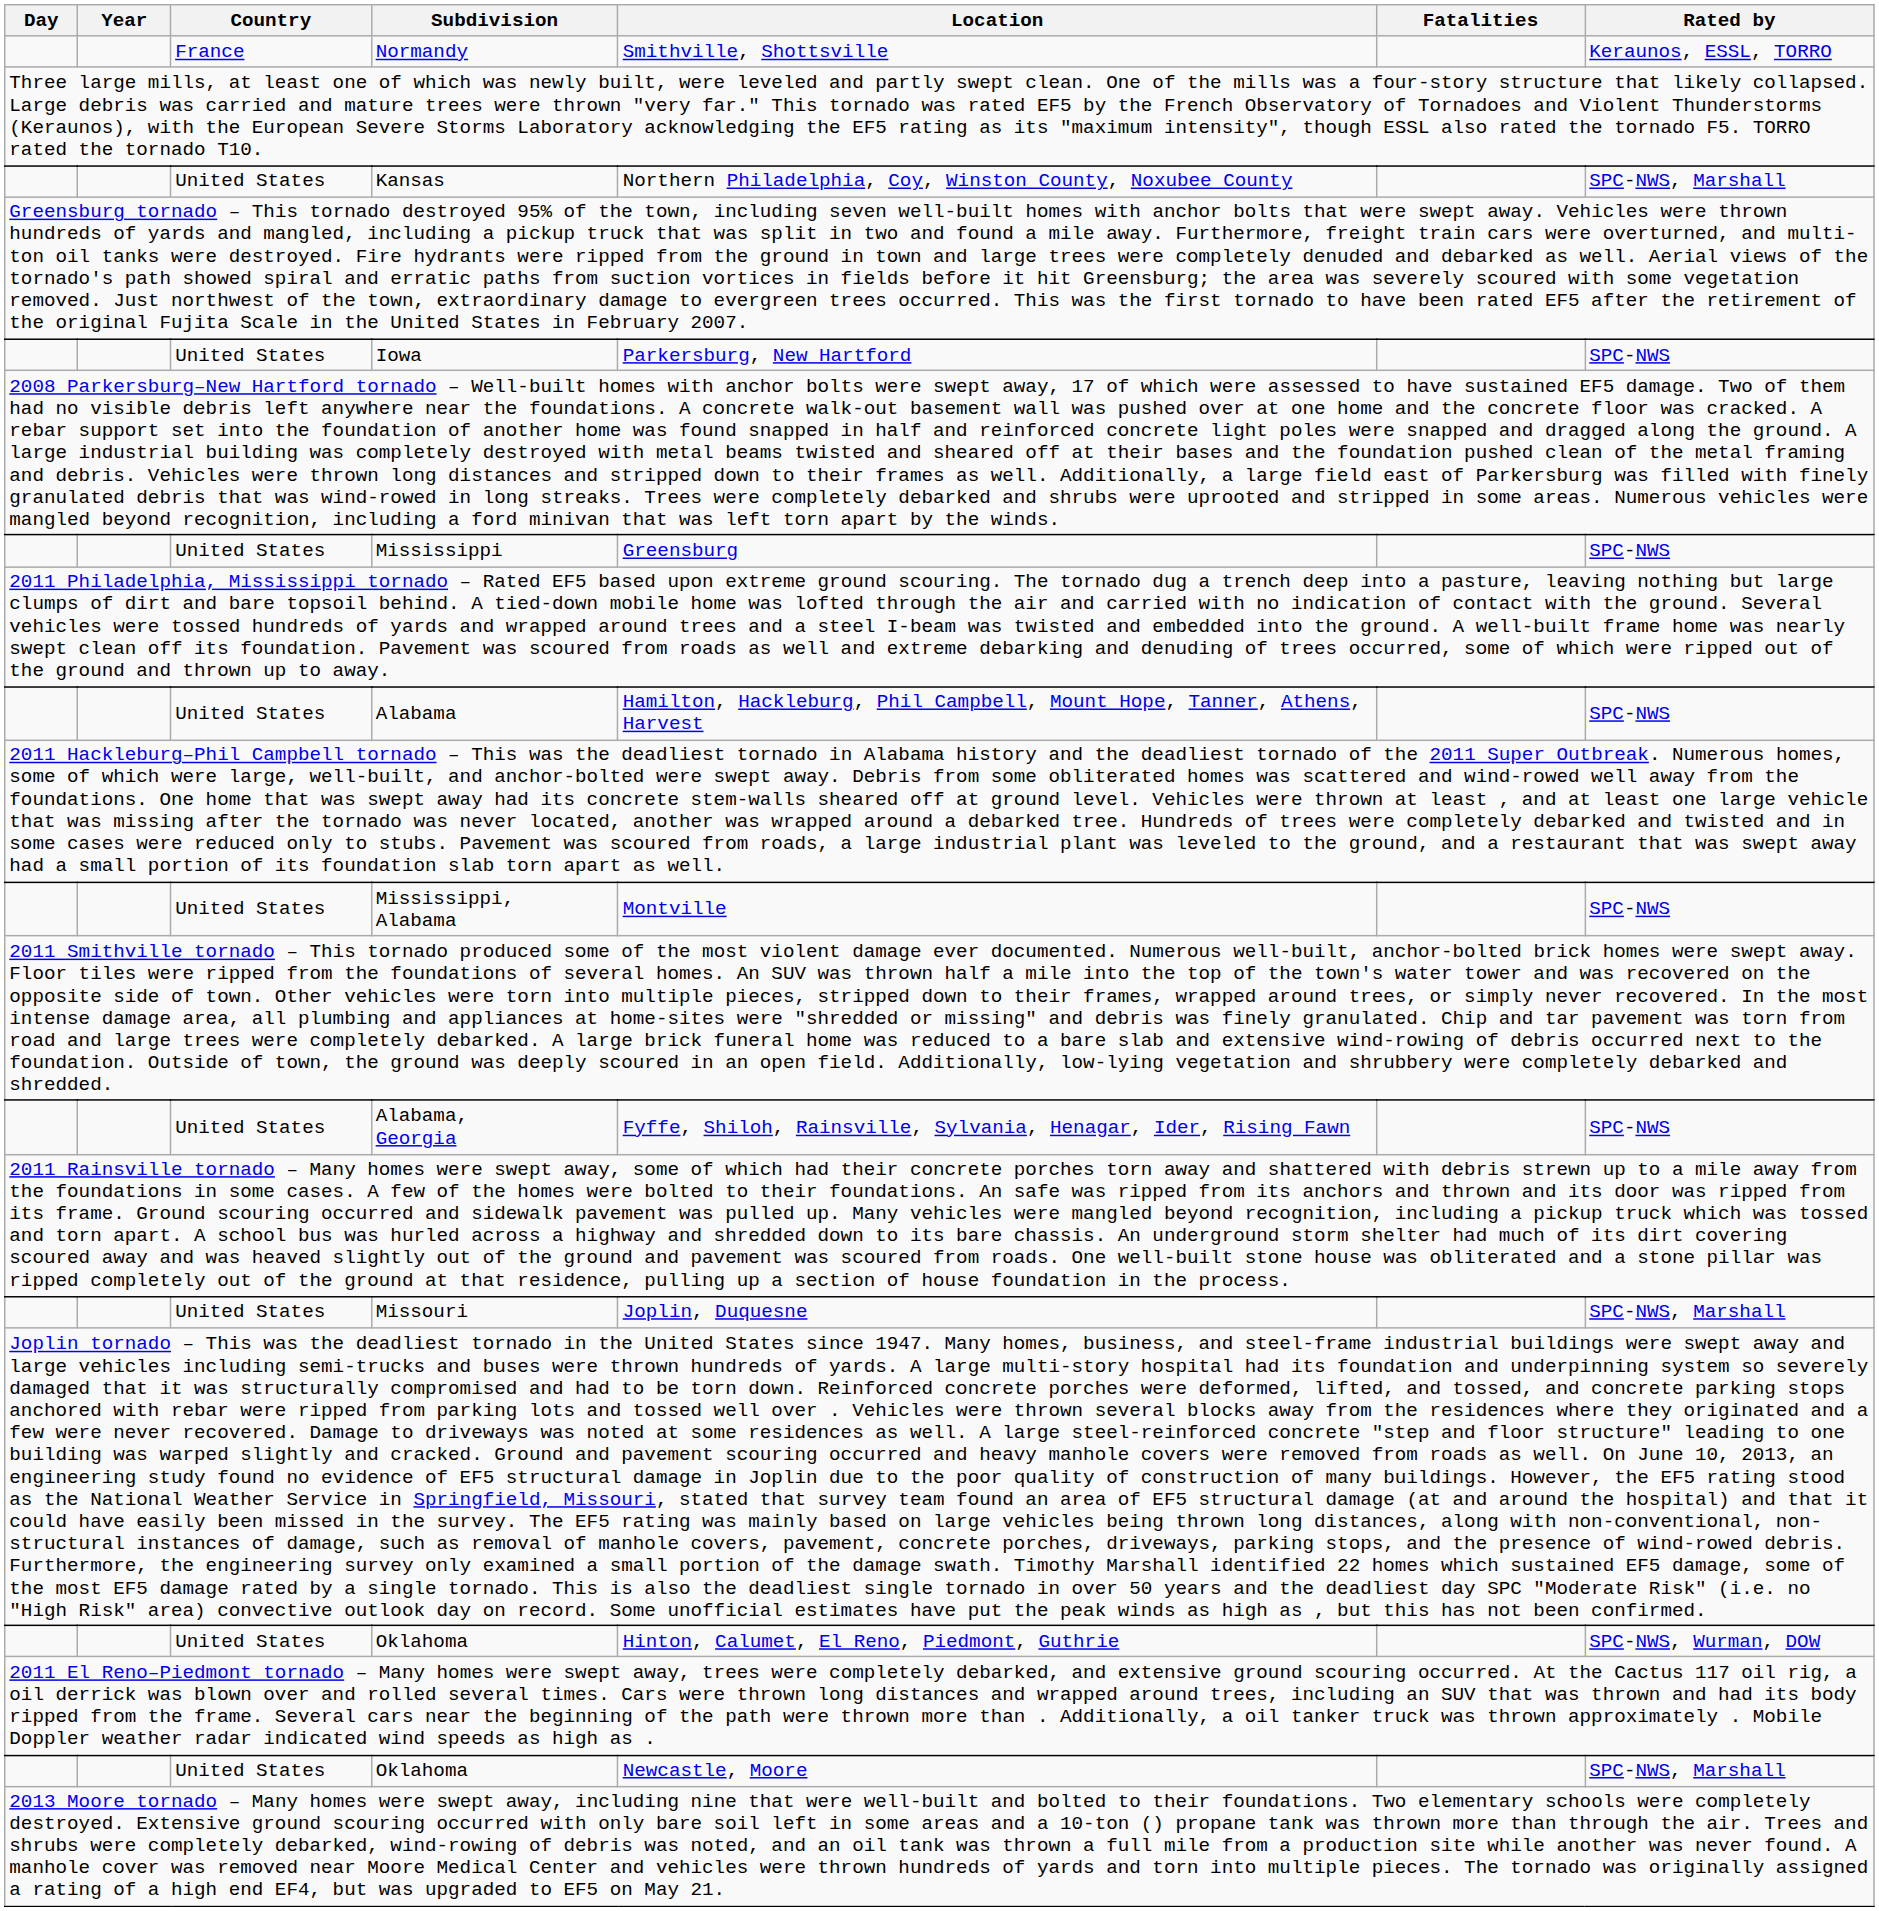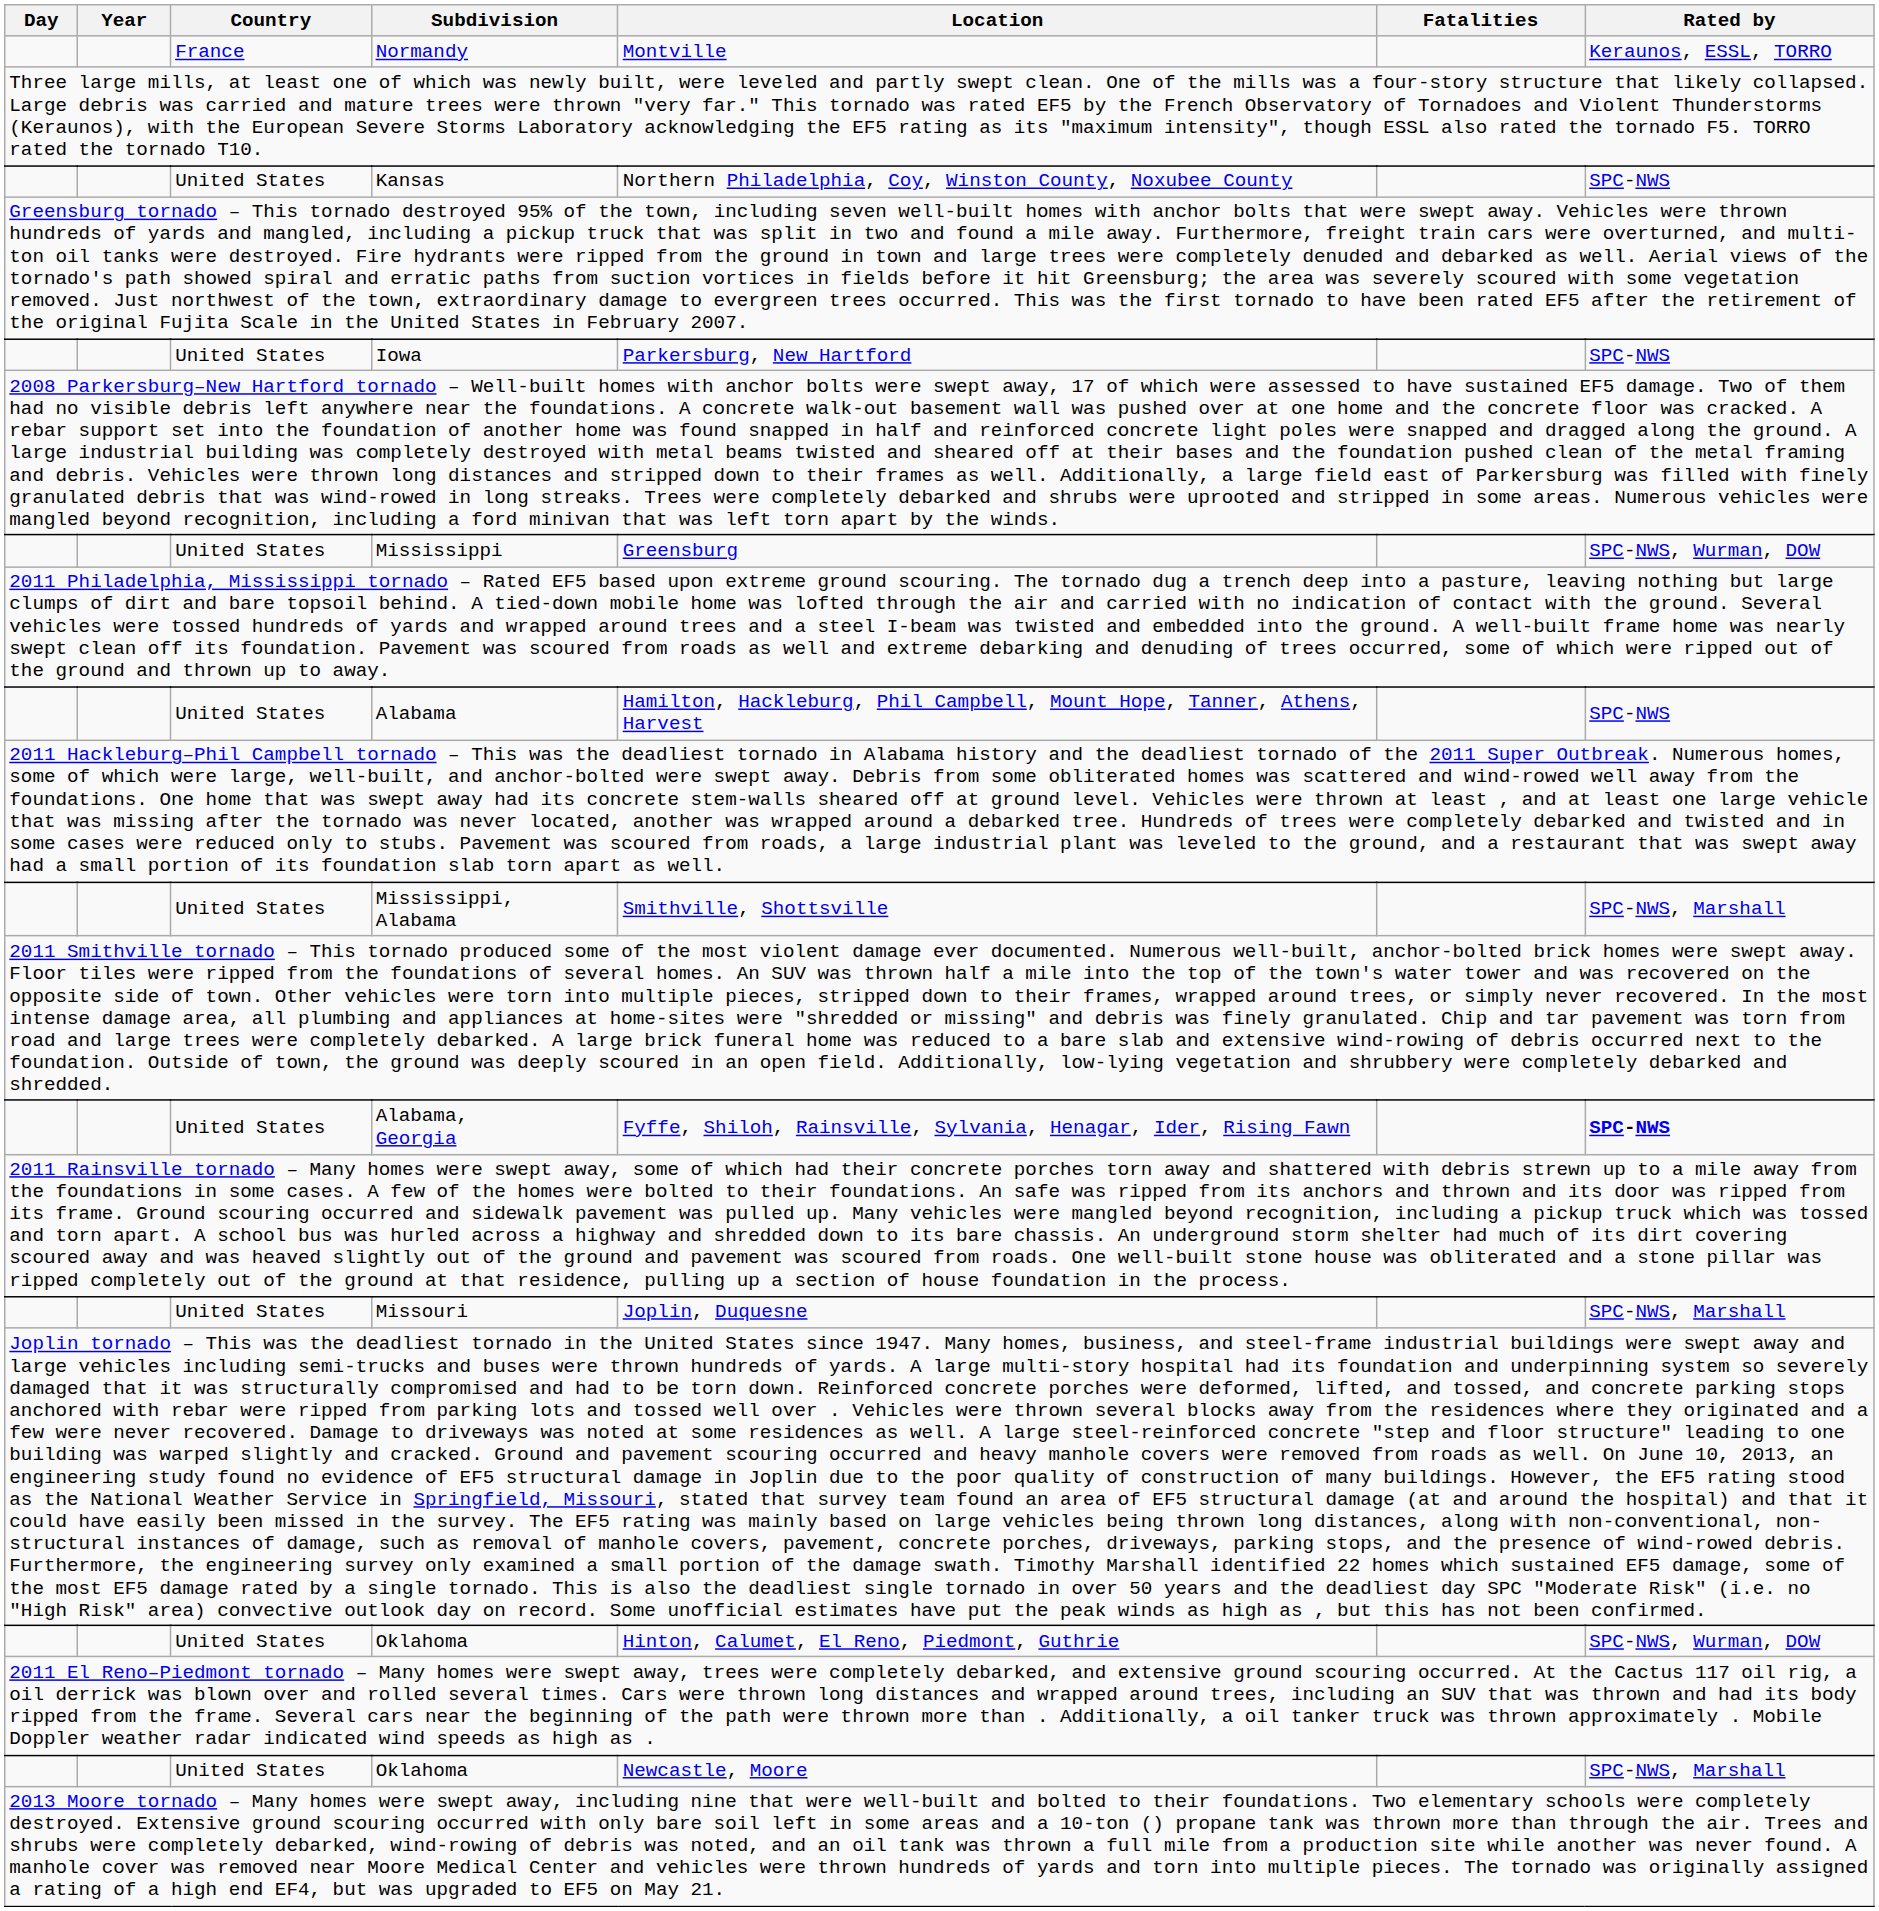(756, 52) Smithville, Shottsville -> (675, 52) Montville
(1687, 181) SPC-NWS, Marshall -> (1630, 181) SPC-NWS
(1630, 551) SPC-NWS -> (1705, 551) SPC-NWS, Wurman, DOW
(675, 909) Montville -> (756, 909) Smithville, Shottsville
(1630, 909) SPC-NWS -> (1687, 909) SPC-NWS, Marshall
(1630, 1127) normal -> (1630, 1127) bold
